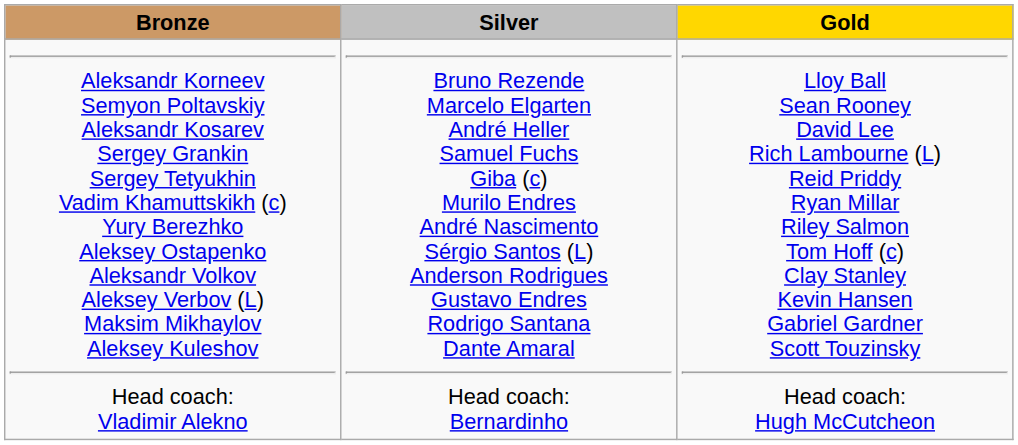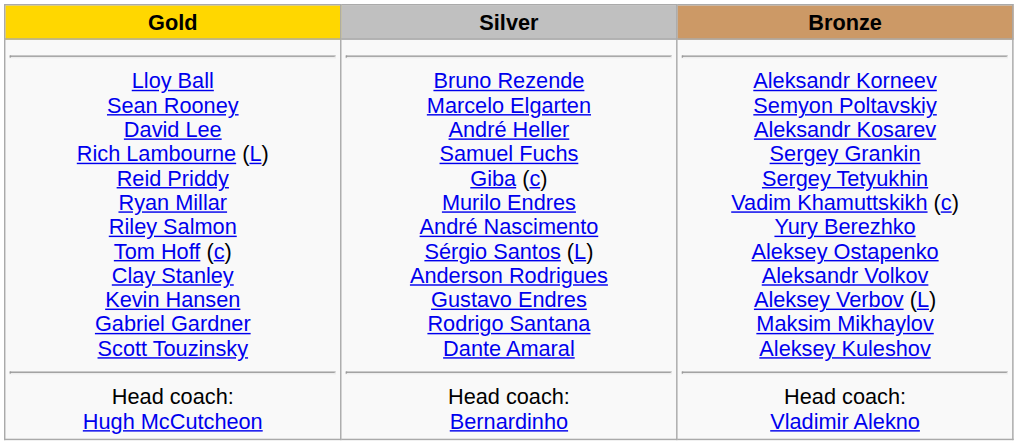columns swapped: (845, 22) <-> (173, 22)
